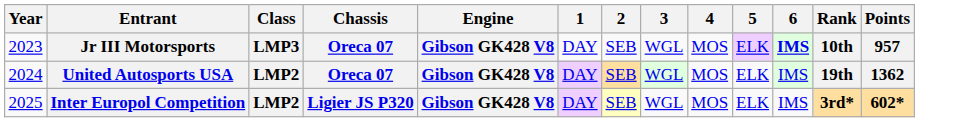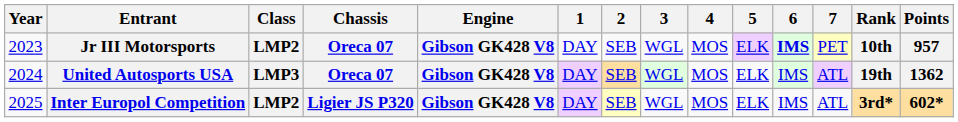+ column: (833, 18)
(276, 46) LMP3 -> (276, 46) LMP2
(276, 74) LMP2 -> (276, 74) LMP3
